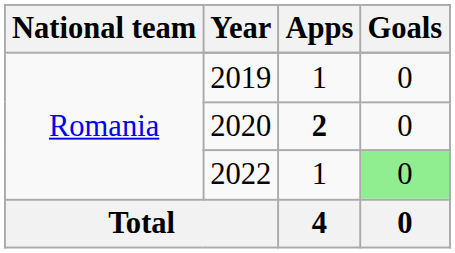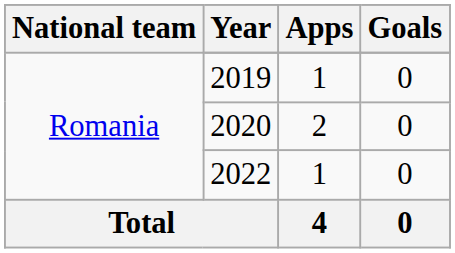(319, 125) bold -> (319, 125) normal
(405, 174) lightgreen background -> (405, 174) no background
